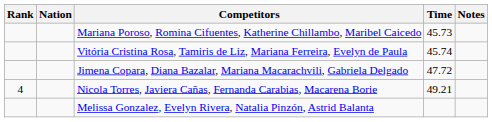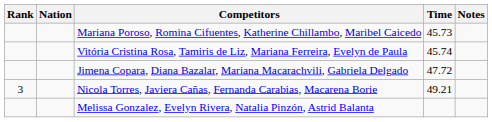(20, 89) 4 -> (20, 89) 3
